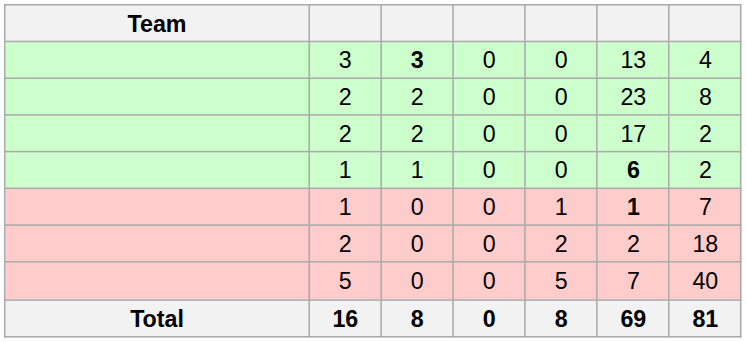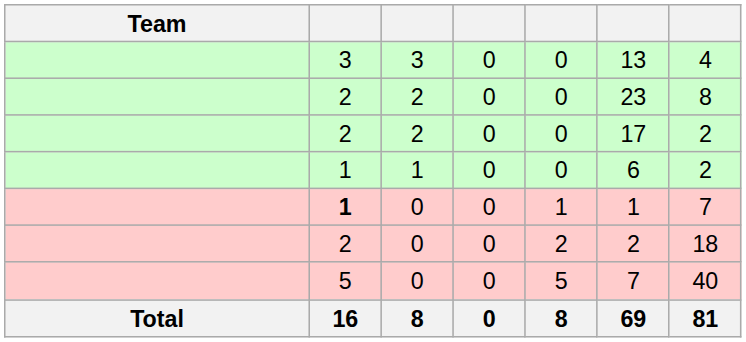(417, 60) bold -> (417, 60) normal
(633, 171) bold -> (633, 171) normal
(345, 207) normal -> (345, 207) bold
(633, 207) bold -> (633, 207) normal
